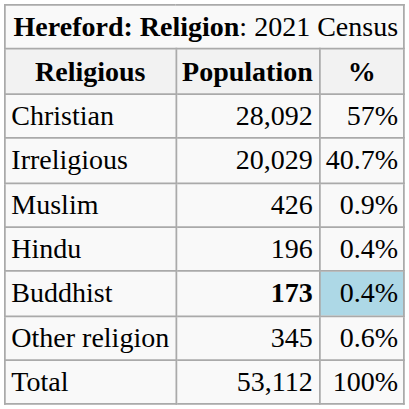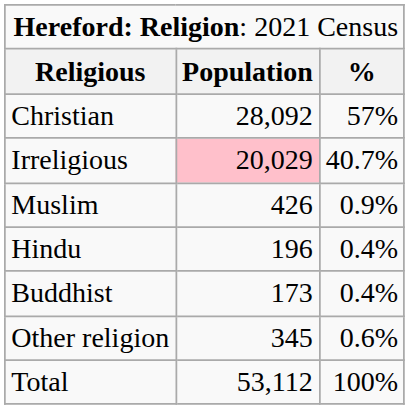(274, 159) no background -> (274, 159) pink background
(292, 293) bold -> (292, 293) normal
(369, 293) lightblue background -> (369, 293) no background
